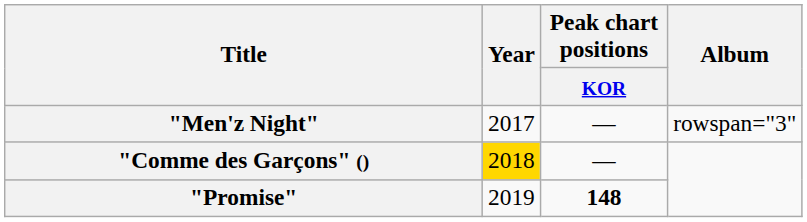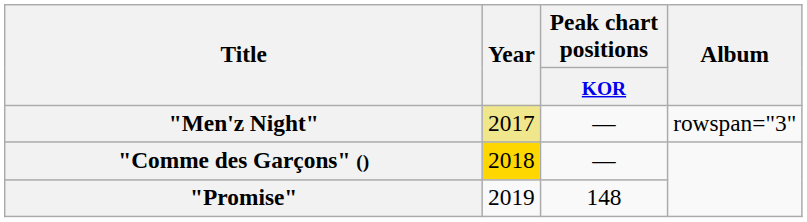(511, 123) no background -> (511, 123) khaki background
(604, 197) bold -> (604, 197) normal
